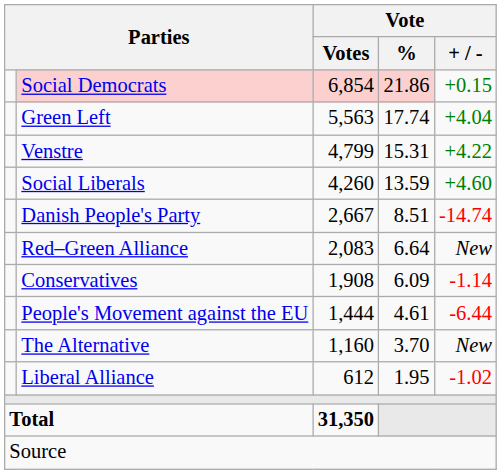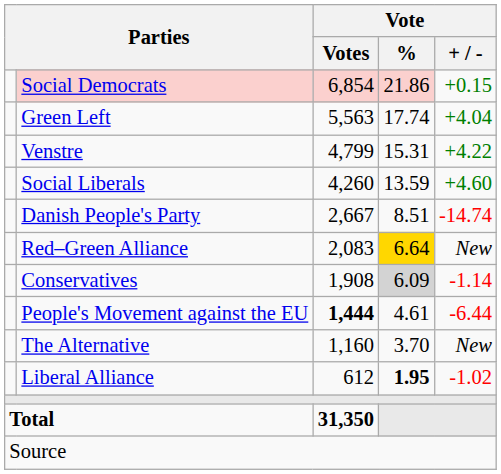(412, 248) no background -> (412, 248) gold background
(412, 280) no background -> (412, 280) lightgrey background
(351, 313) normal -> (351, 313) bold
(412, 378) normal -> (412, 378) bold
